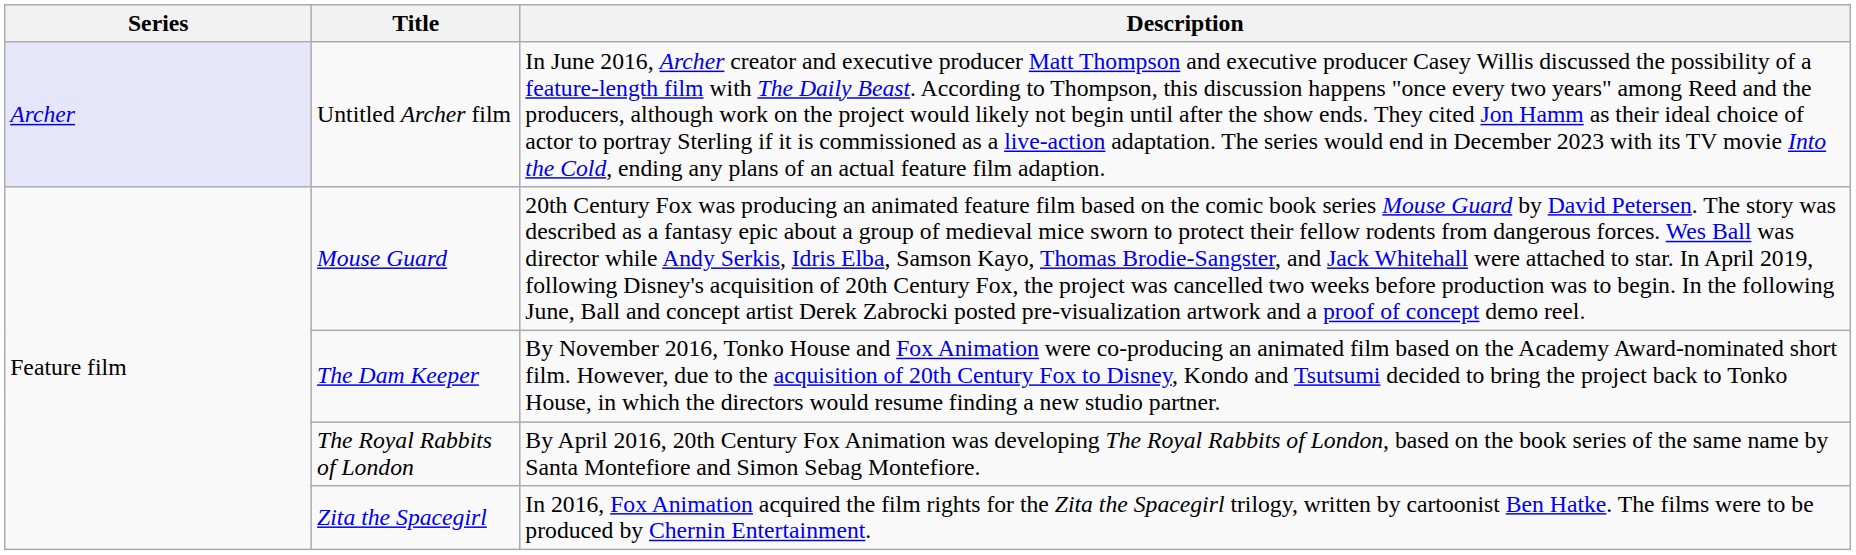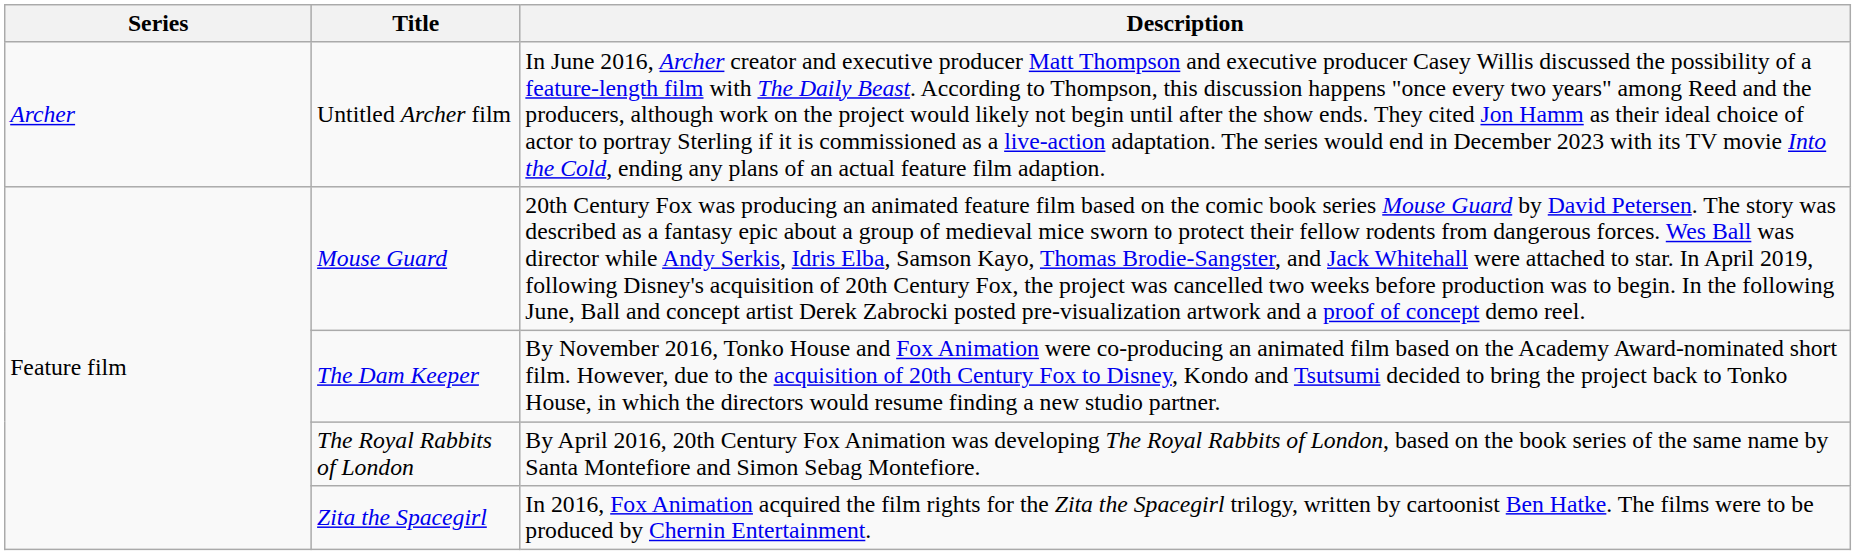(43, 114) lavender background -> (43, 114) no background
